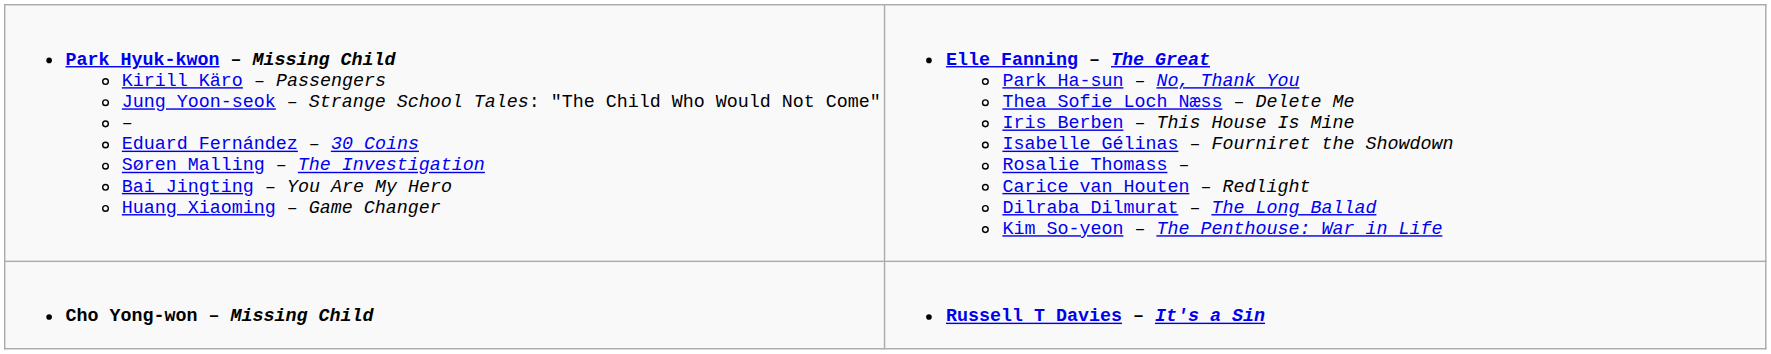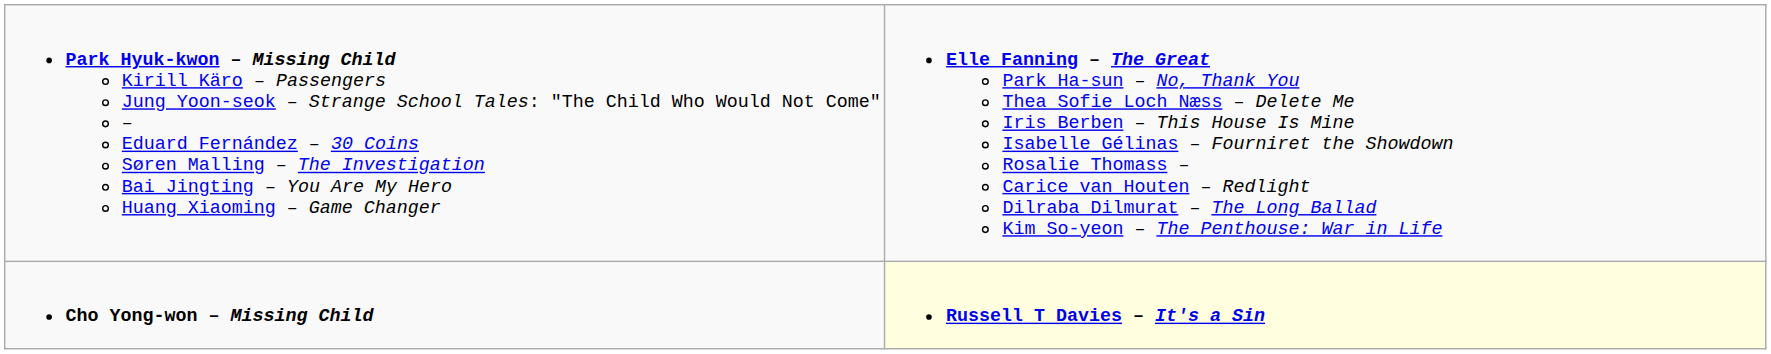(1325, 316) no background -> (1325, 316) lightyellow background
